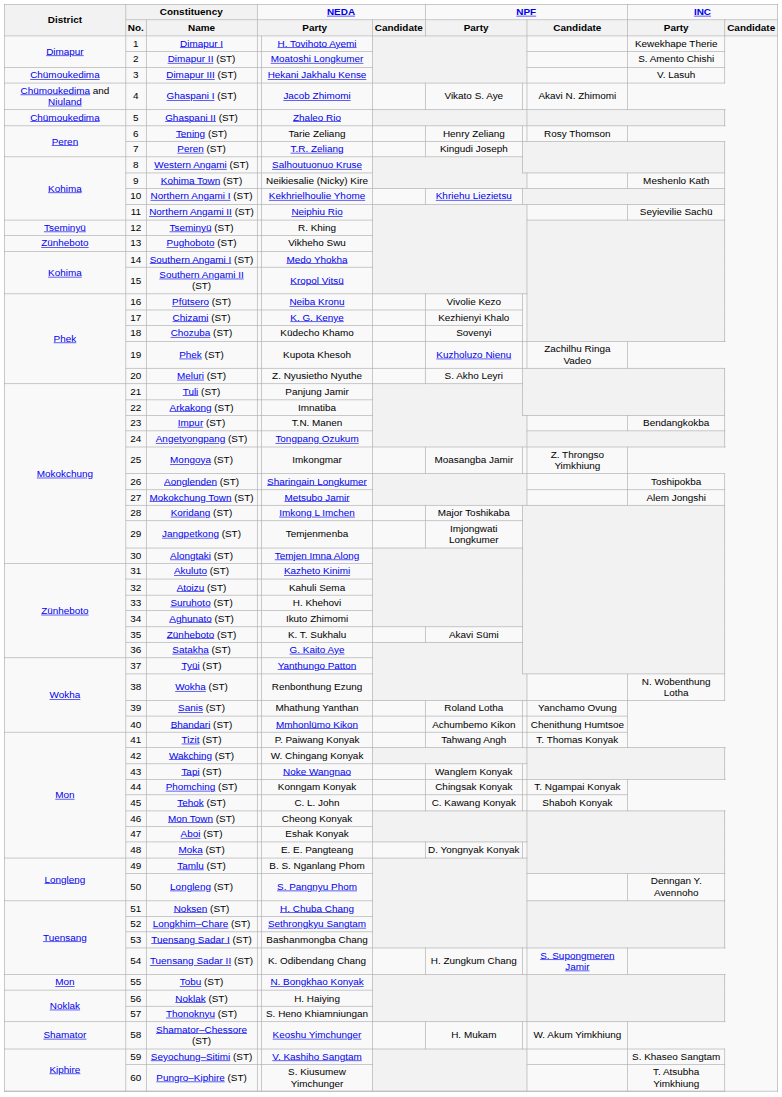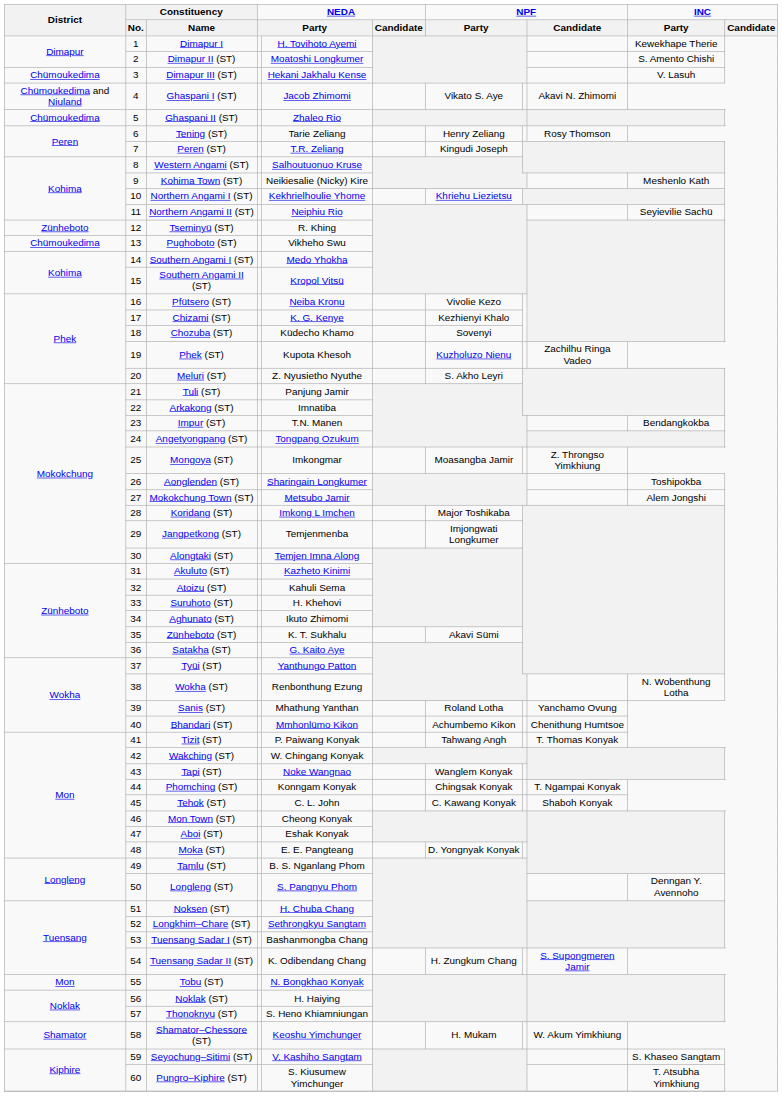(65, 228) Tseminyü -> (65, 228) Zünheboto
(65, 243) Zünheboto -> (65, 243) Chümoukedima
